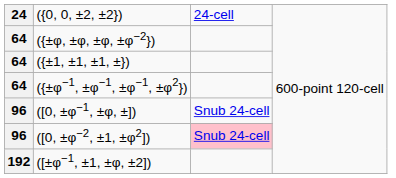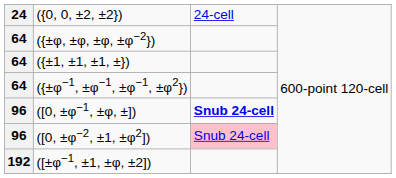(232, 110) normal -> (234, 110) bold
